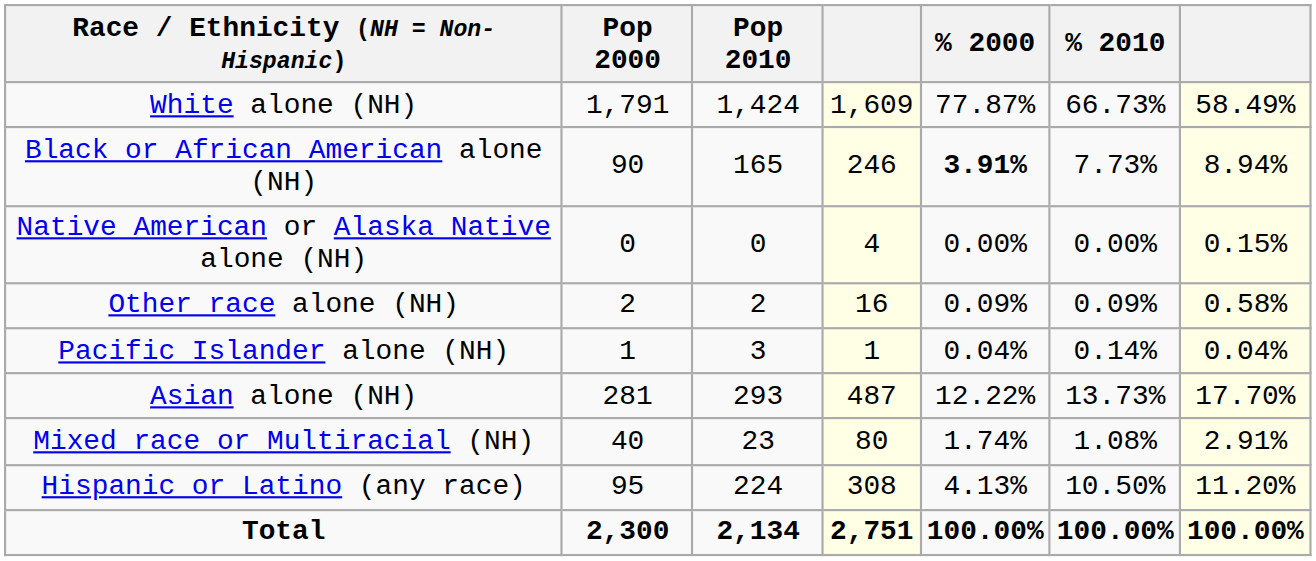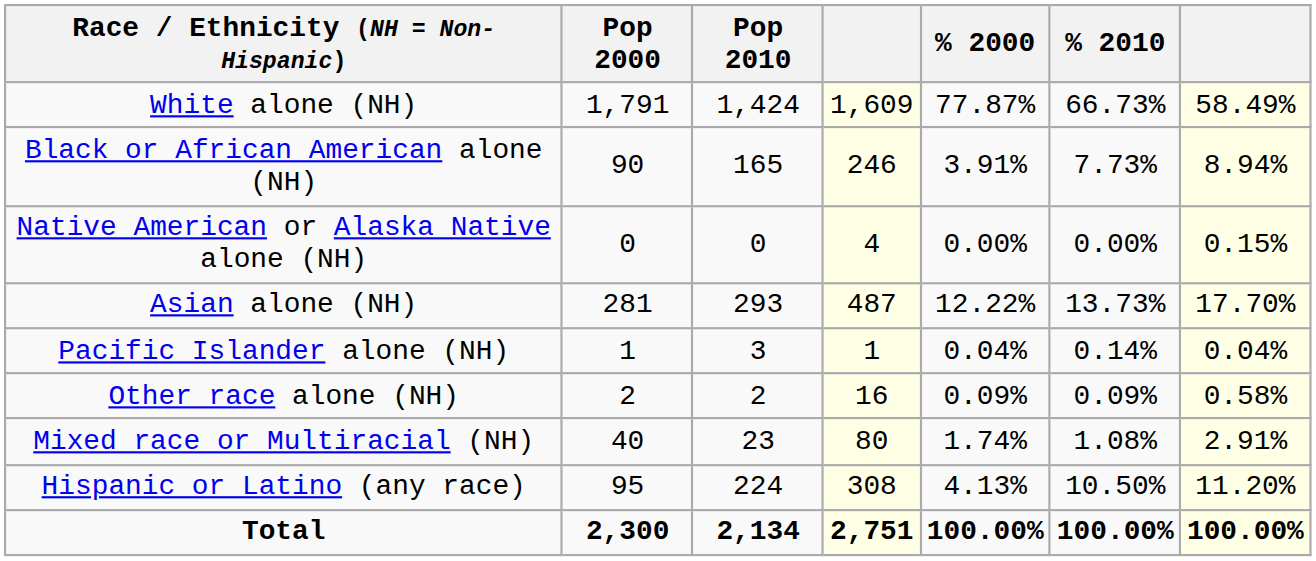(985, 167) bold -> (985, 167) normal
rows swapped: (284, 396) <-> (284, 305)
